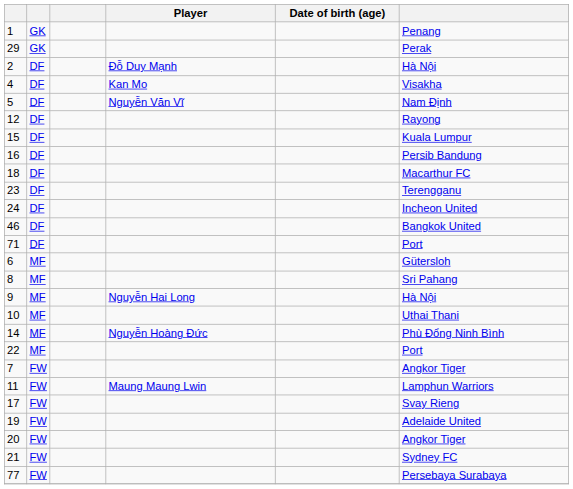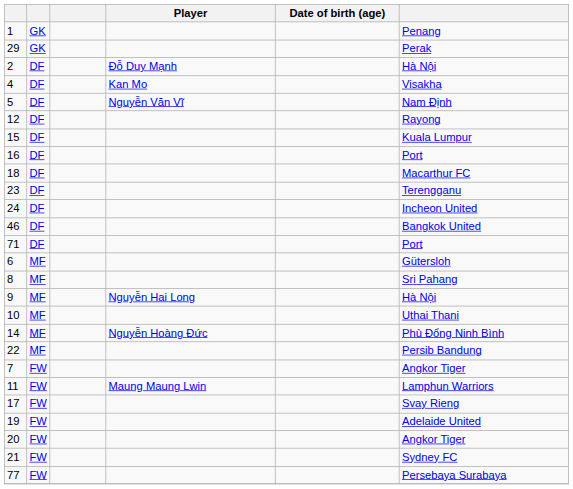(442, 155) Persib Bandung -> (412, 155) Port
(412, 350) Port -> (442, 350) Persib Bandung
